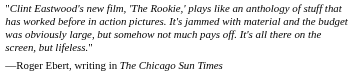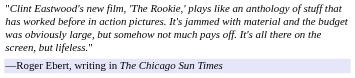(114, 66) no background -> (114, 66) lavender background
